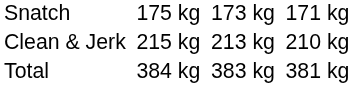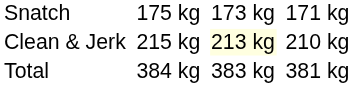(243, 42) no background -> (243, 42) lightyellow background
